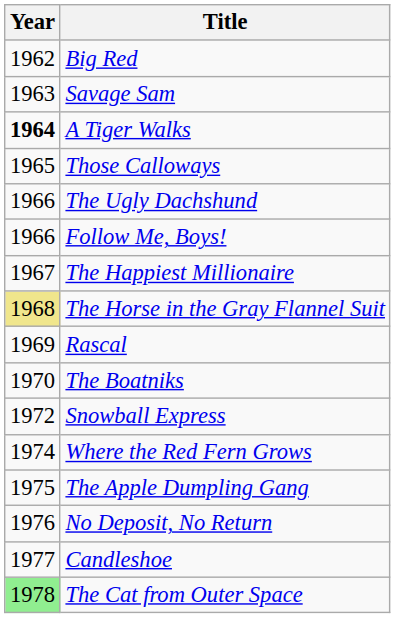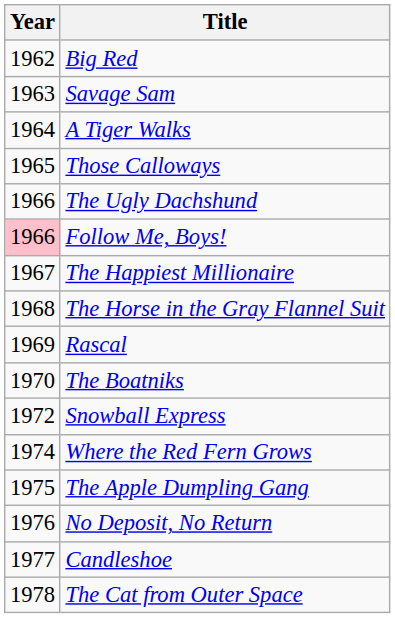(32, 129) bold -> (32, 129) normal
(32, 237) no background -> (32, 237) pink background
(32, 308) khaki background -> (32, 308) no background
(32, 594) lightgreen background -> (32, 594) no background
